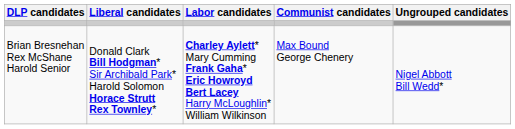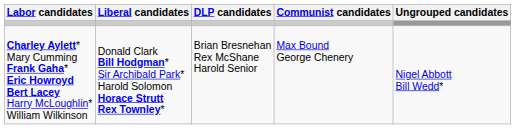columns swapped: (229, 12) <-> (46, 12)
